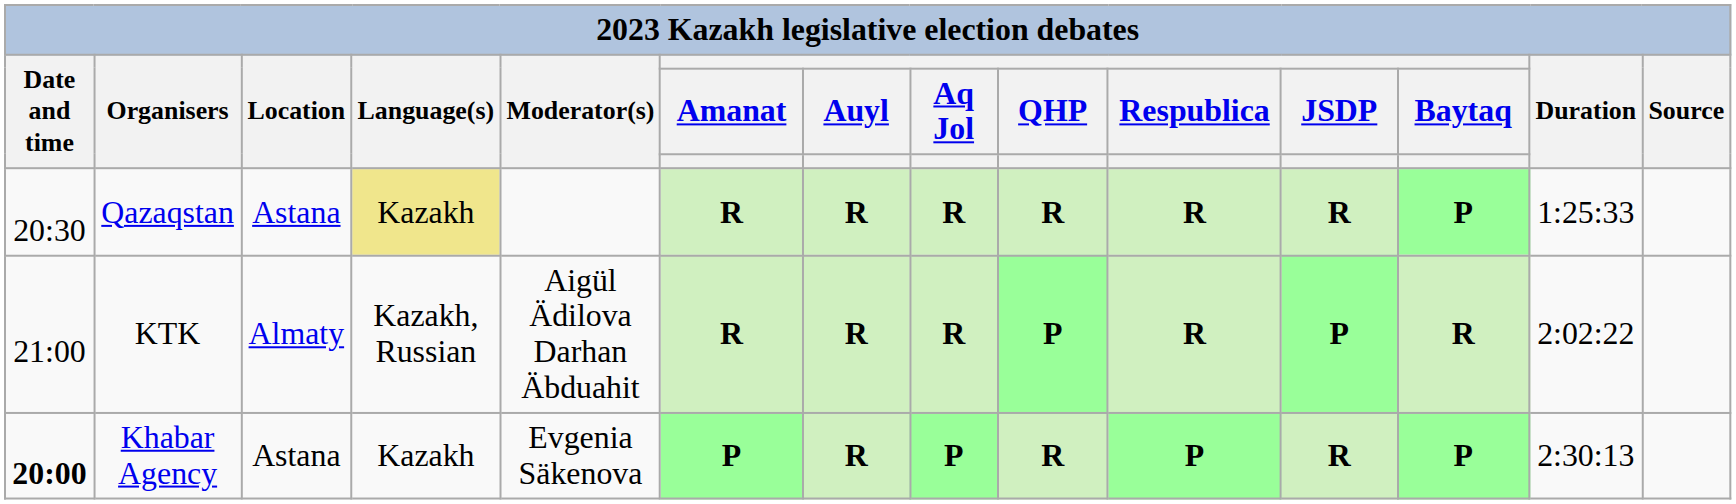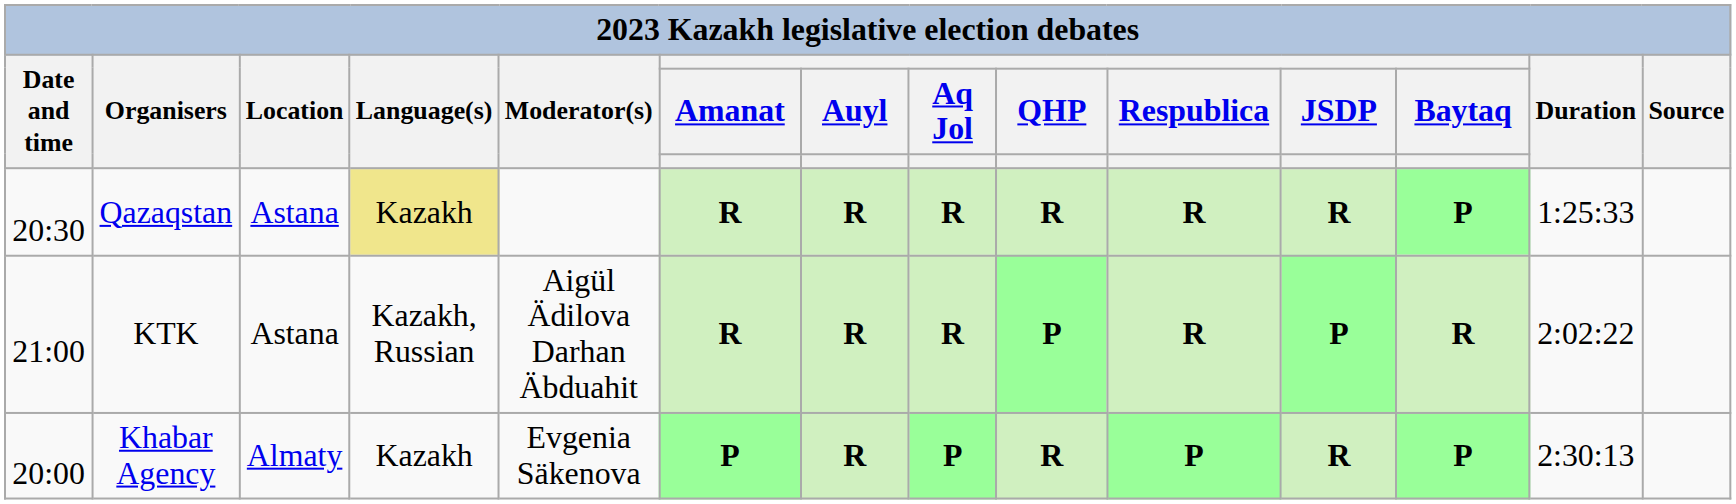(296, 333) Almaty -> (295, 333) Astana
(49, 473) bold -> (49, 473) normal
(296, 455) Astana -> (295, 455) Almaty
